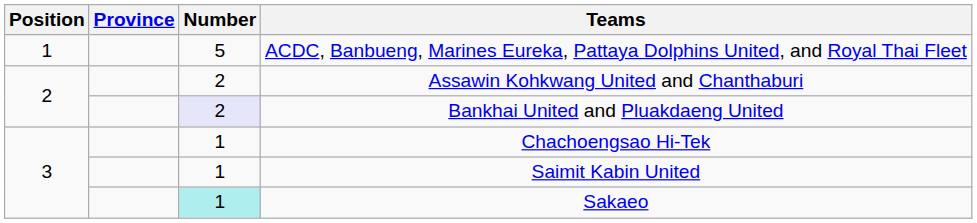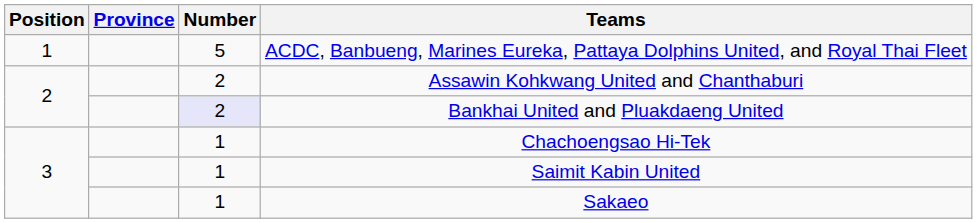(220, 202) paleturquoise background -> (220, 202) no background
